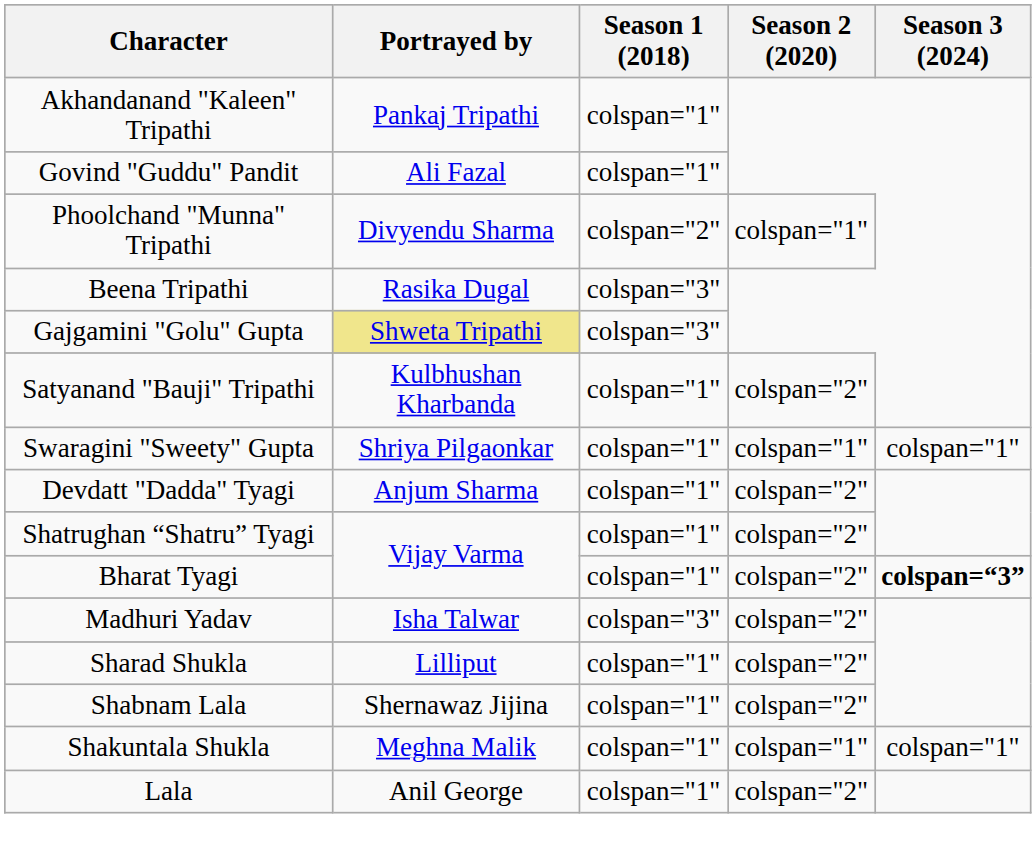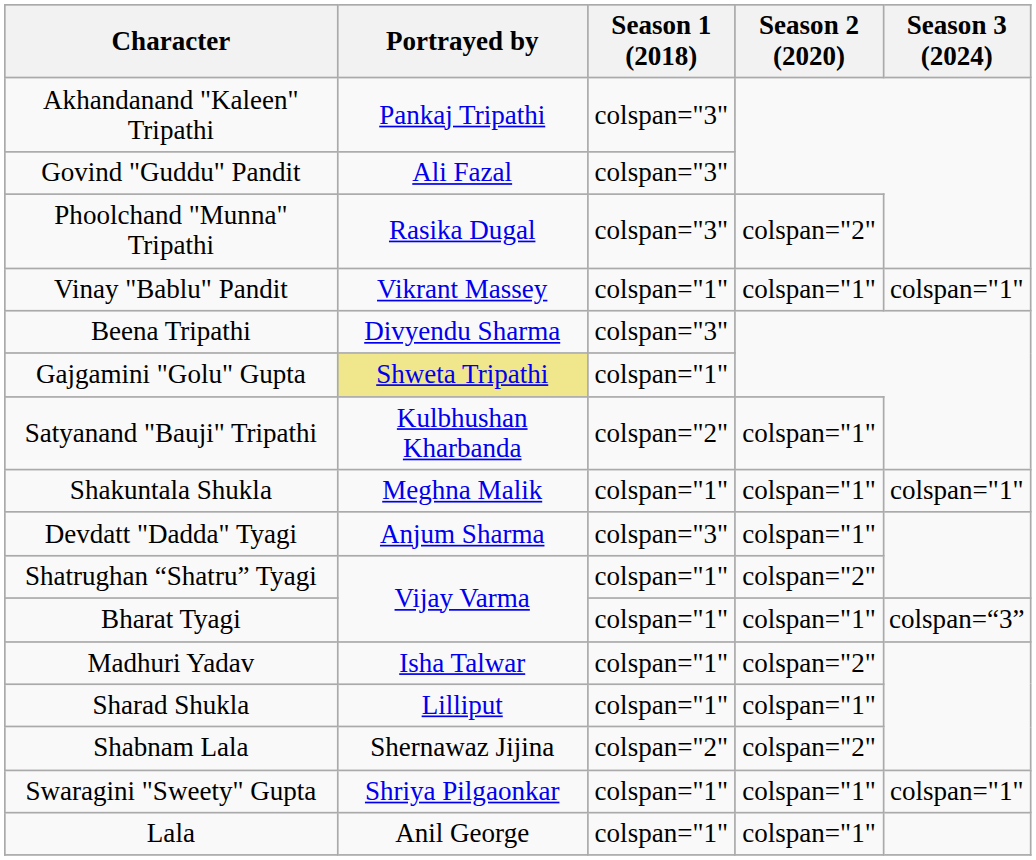(654, 114) colspan="1" -> (661, 114) colspan="3"
(654, 172) colspan="1" -> (661, 172) colspan="3"
(456, 230) Divyendu Sharma -> (462, 230) Rasika Dugal
(654, 230) colspan="2" -> (661, 230) colspan="3"
(801, 230) colspan="1" -> (809, 230) colspan="2"
+ row: (171, 288)
(456, 288) Rasika Dugal -> (462, 331) Divyendu Sharma
(654, 331) colspan="3" -> (661, 374) colspan="1"
(654, 389) colspan="1" -> (661, 432) colspan="2"
(801, 389) colspan="2" -> (809, 432) colspan="1"
rows swapped: (169, 447) <-> (169, 747)
(654, 490) colspan="1" -> (661, 533) colspan="3"
(801, 490) colspan="2" -> (809, 533) colspan="1"
(801, 576) colspan="2" -> (809, 619) colspan="1"
(953, 576) bold -> (957, 619) normal
(654, 619) colspan="3" -> (661, 662) colspan="1"
(801, 662) colspan="2" -> (809, 705) colspan="1"
(654, 705) colspan="1" -> (661, 747) colspan="2"
(801, 790) colspan="2" -> (809, 833) colspan="1"
